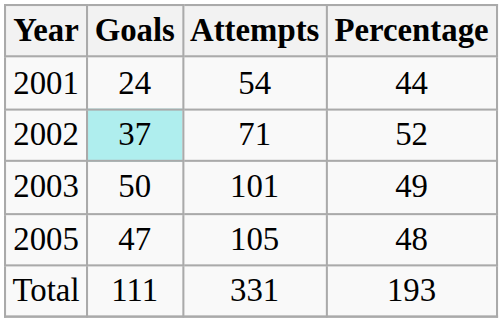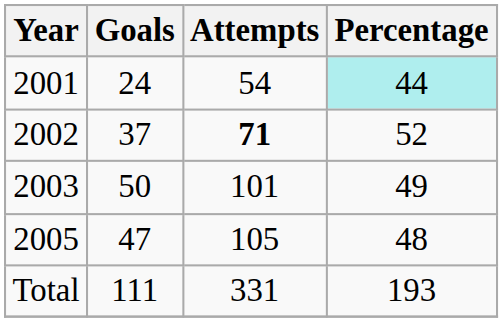(412, 82) no background -> (412, 82) paleturquoise background
(135, 134) paleturquoise background -> (135, 134) no background
(255, 134) normal -> (255, 134) bold
